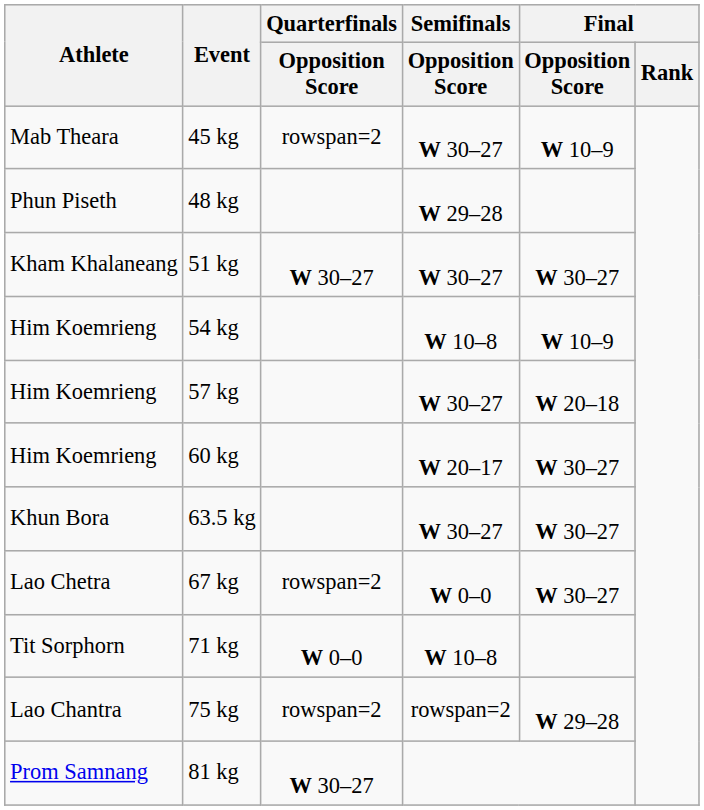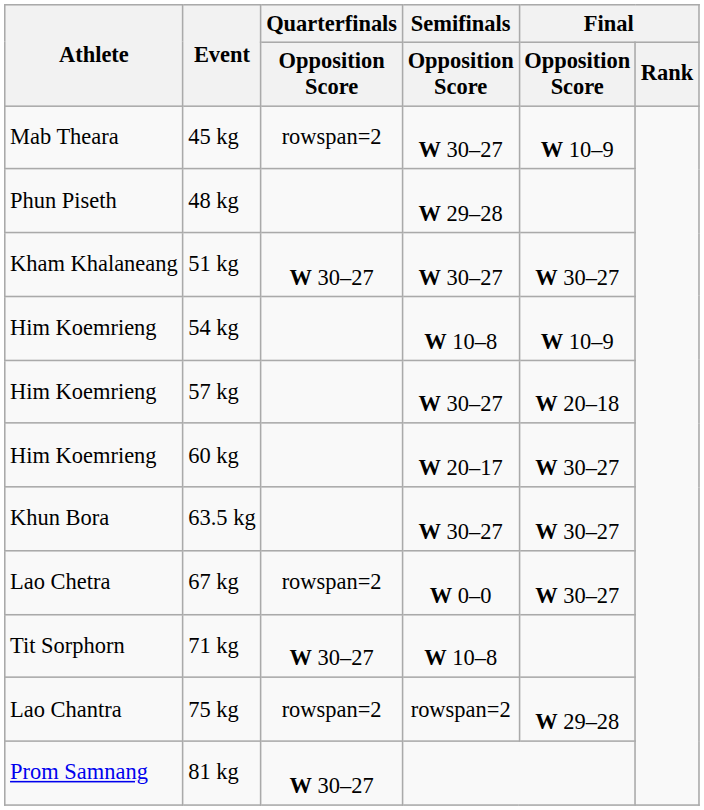(332, 659) W 0–0 -> (332, 659) W 30–27
